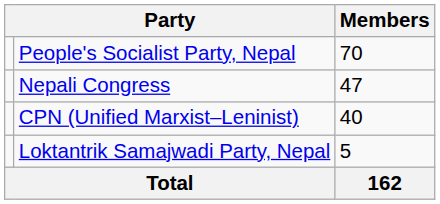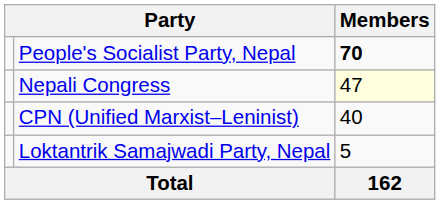(351, 53) normal -> (351, 53) bold
(351, 85) no background -> (351, 85) lightyellow background
